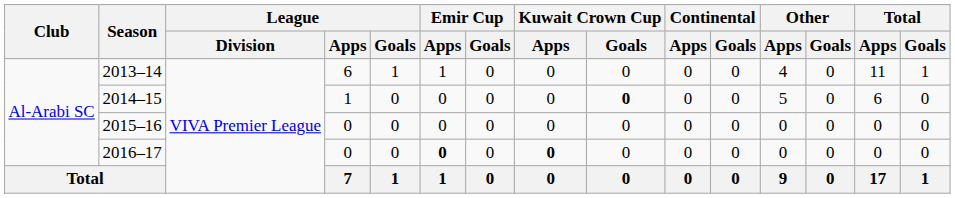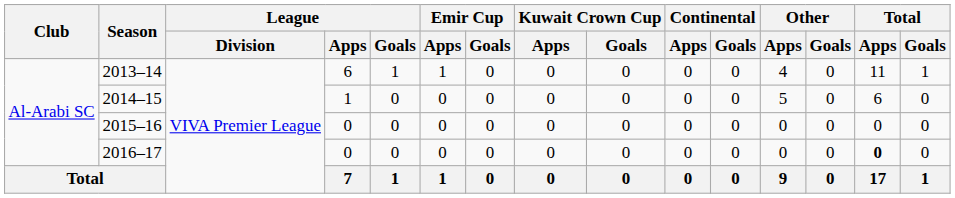(626, 98) bold -> (626, 98) normal
(442, 152) bold -> (442, 152) normal
(551, 152) bold -> (551, 152) normal
(878, 152) normal -> (878, 152) bold
